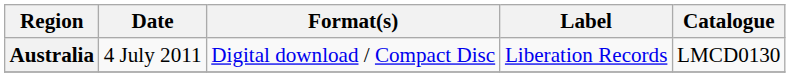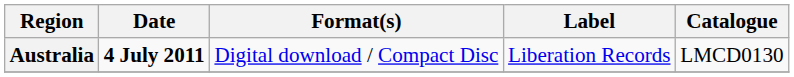(153, 54) normal -> (154, 54) bold
